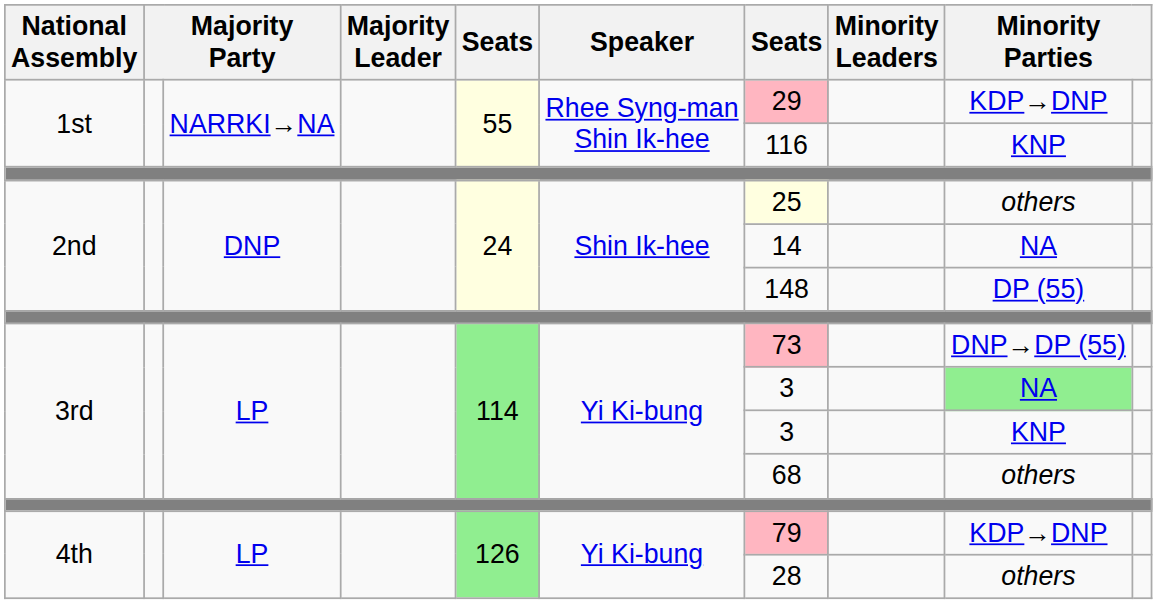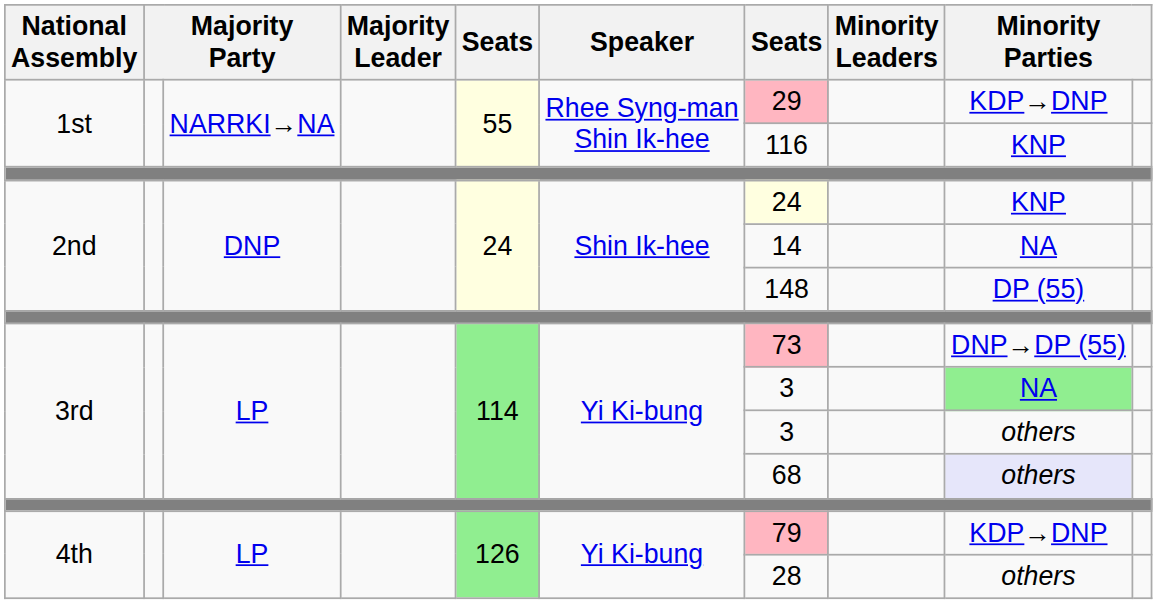(787, 201) 25 -> (787, 201) 24
(1038, 201) others -> (1038, 201) KNP
(1038, 432) KNP -> (1038, 432) others
(1038, 476) no background -> (1038, 476) lavender background
